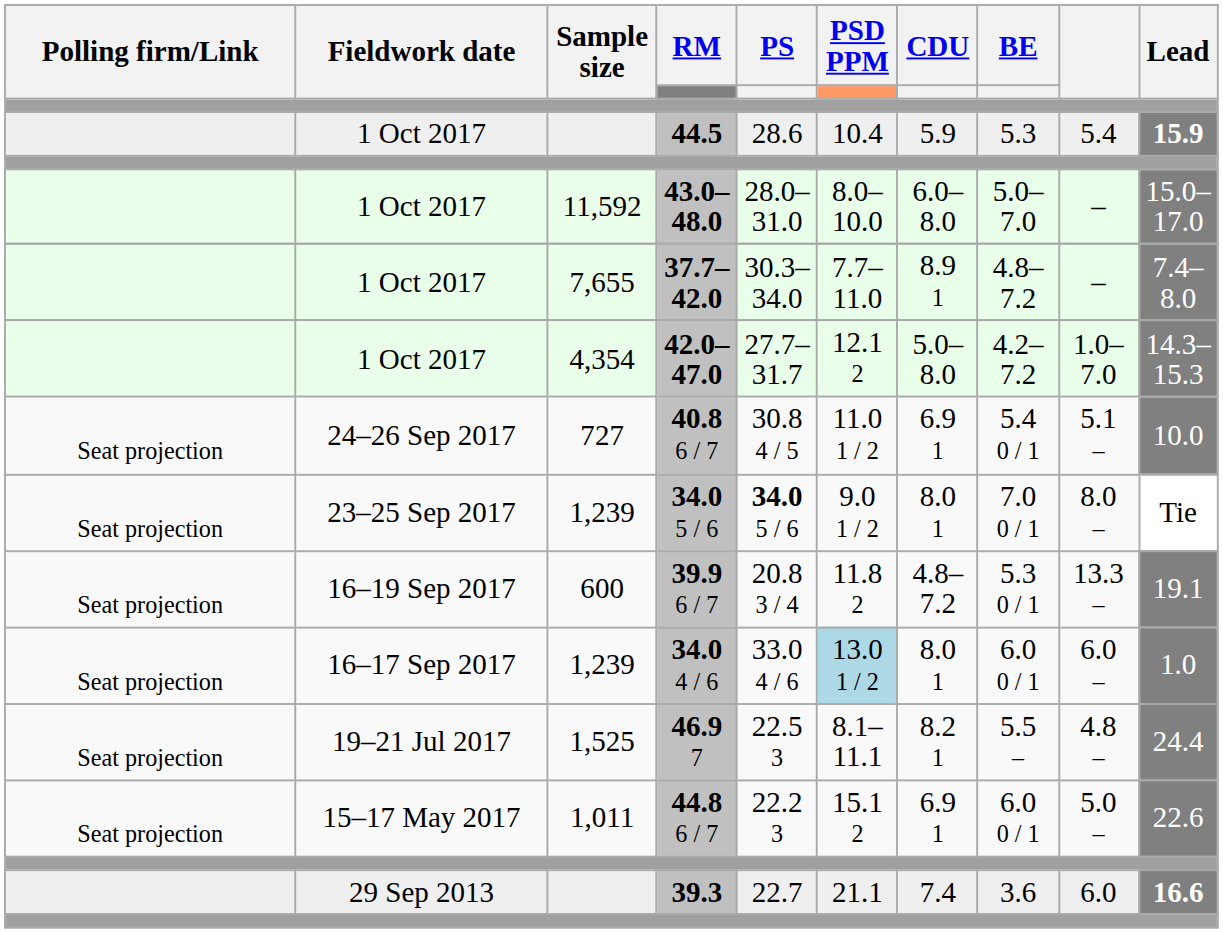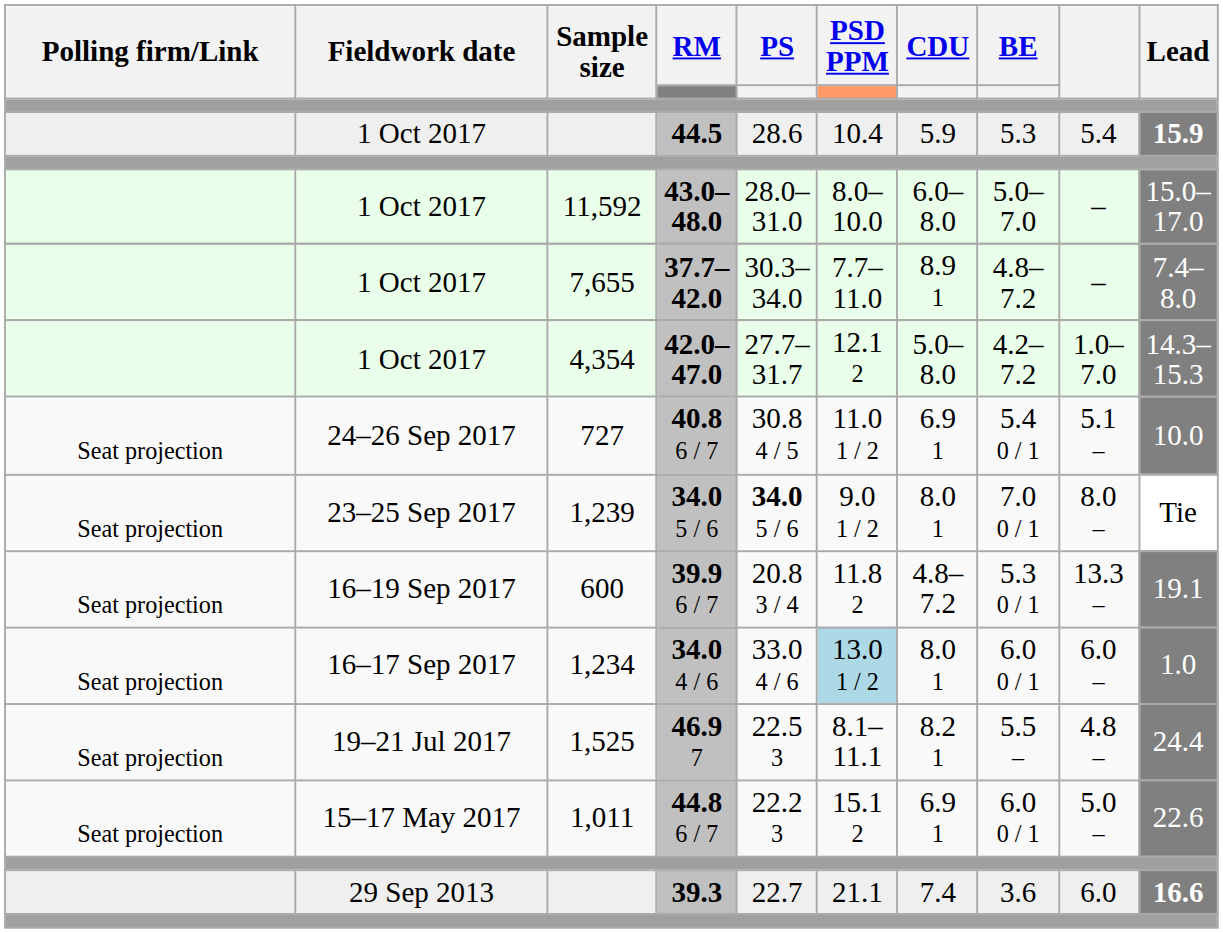(602, 664) 1,239 -> (602, 664) 1,234
